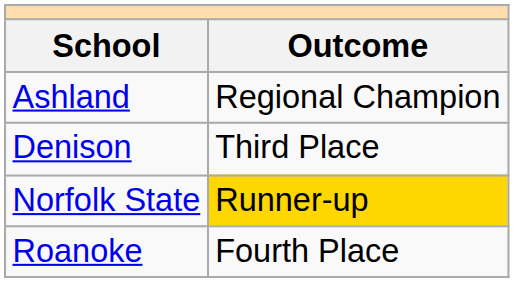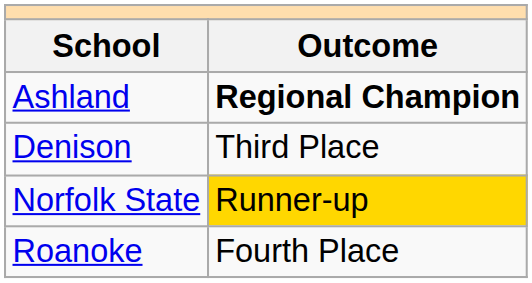(358, 96) normal -> (368, 96) bold
